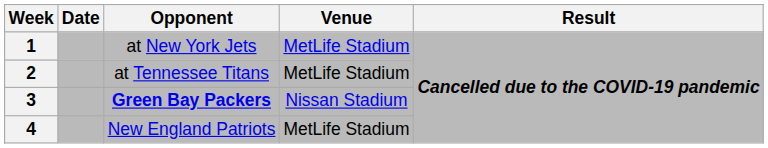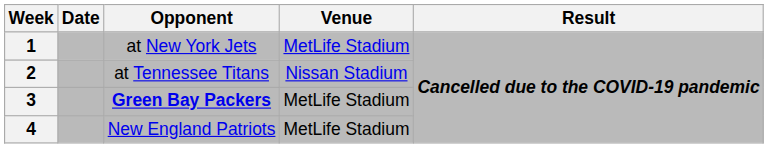(346, 73) MetLife Stadium -> (346, 73) Nissan Stadium
(346, 101) Nissan Stadium -> (346, 101) MetLife Stadium
